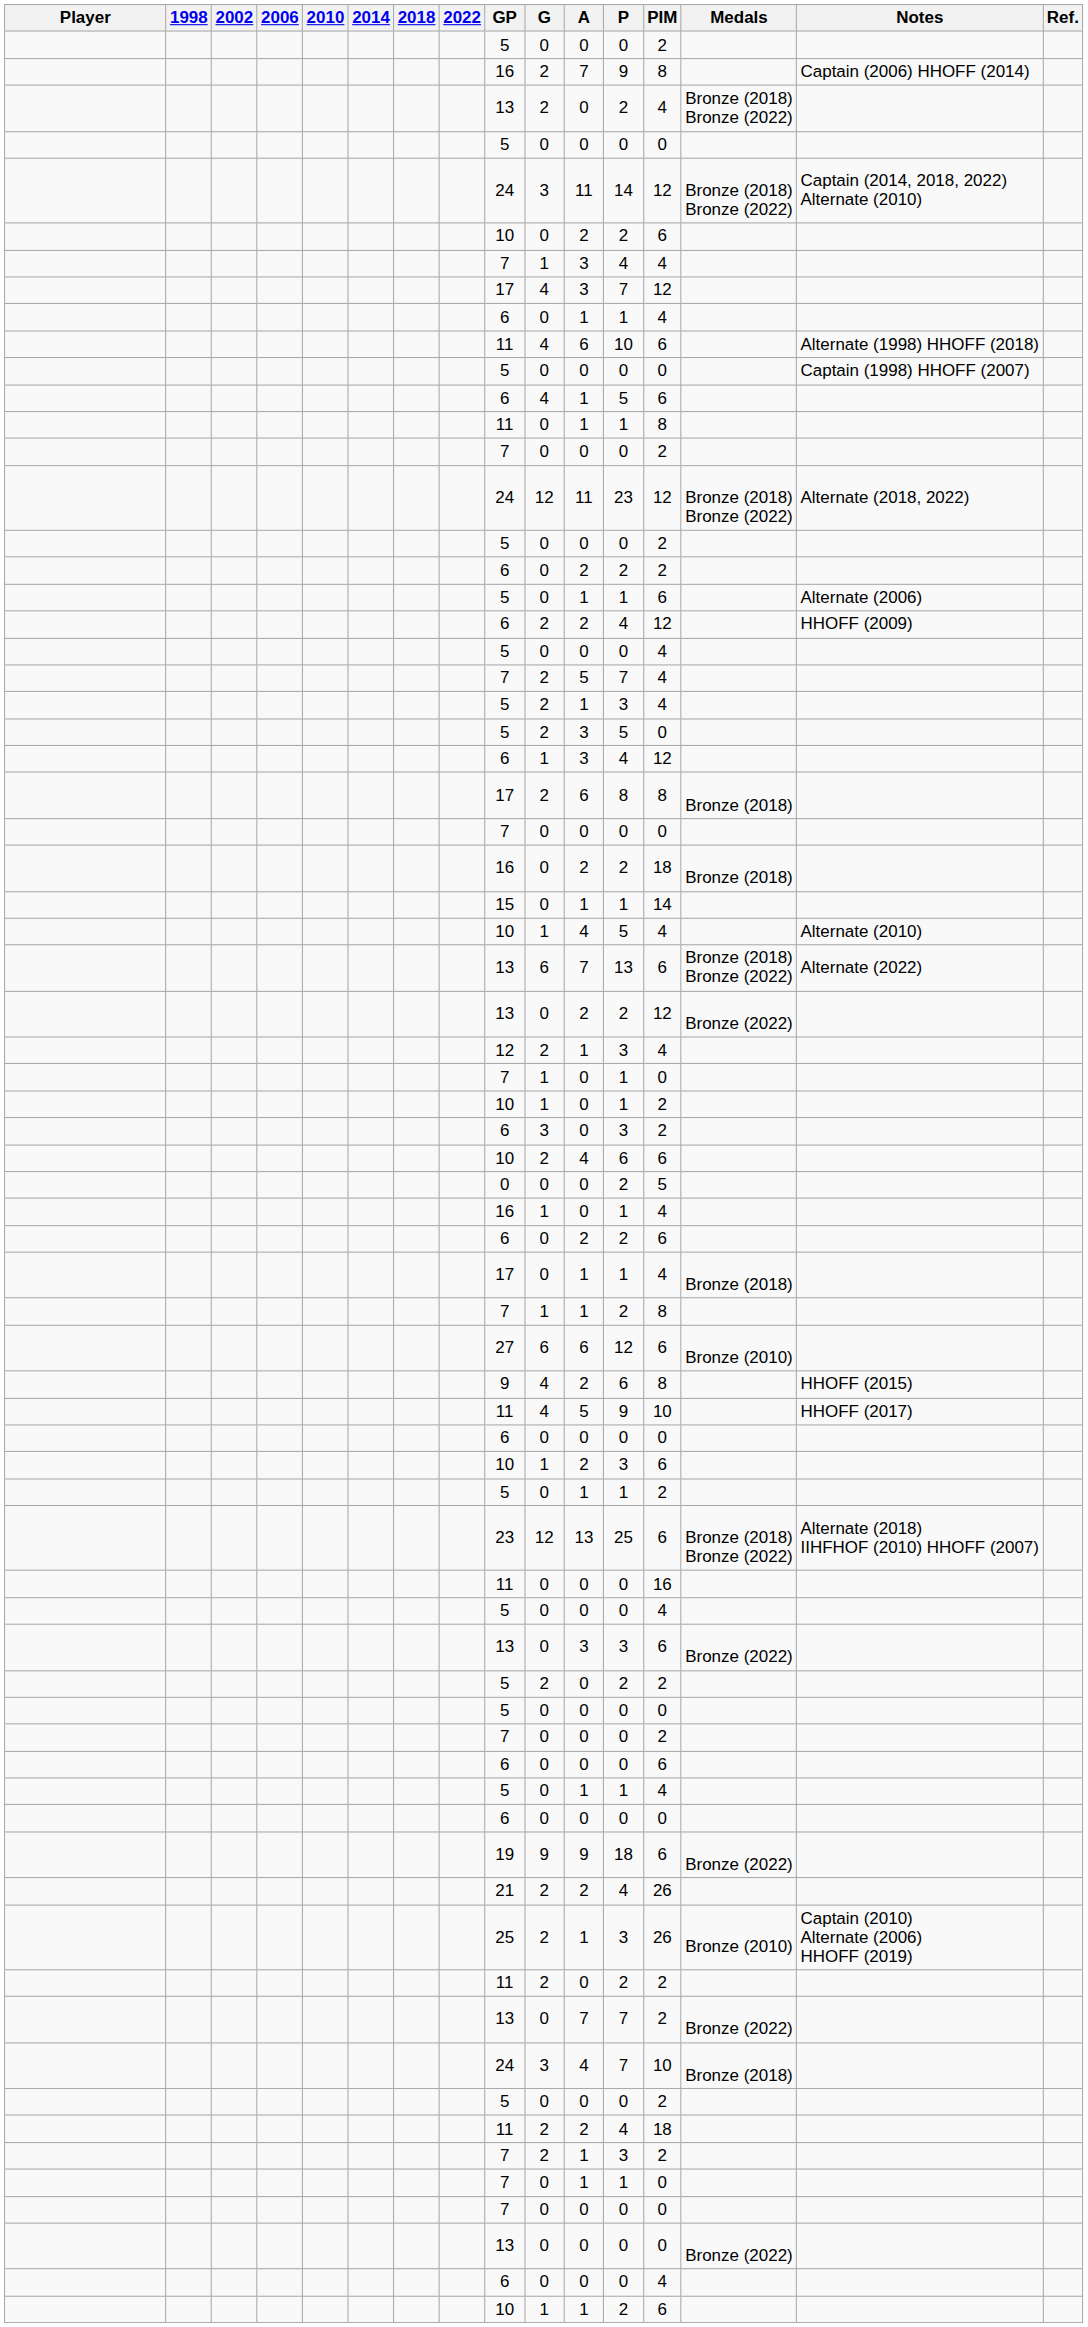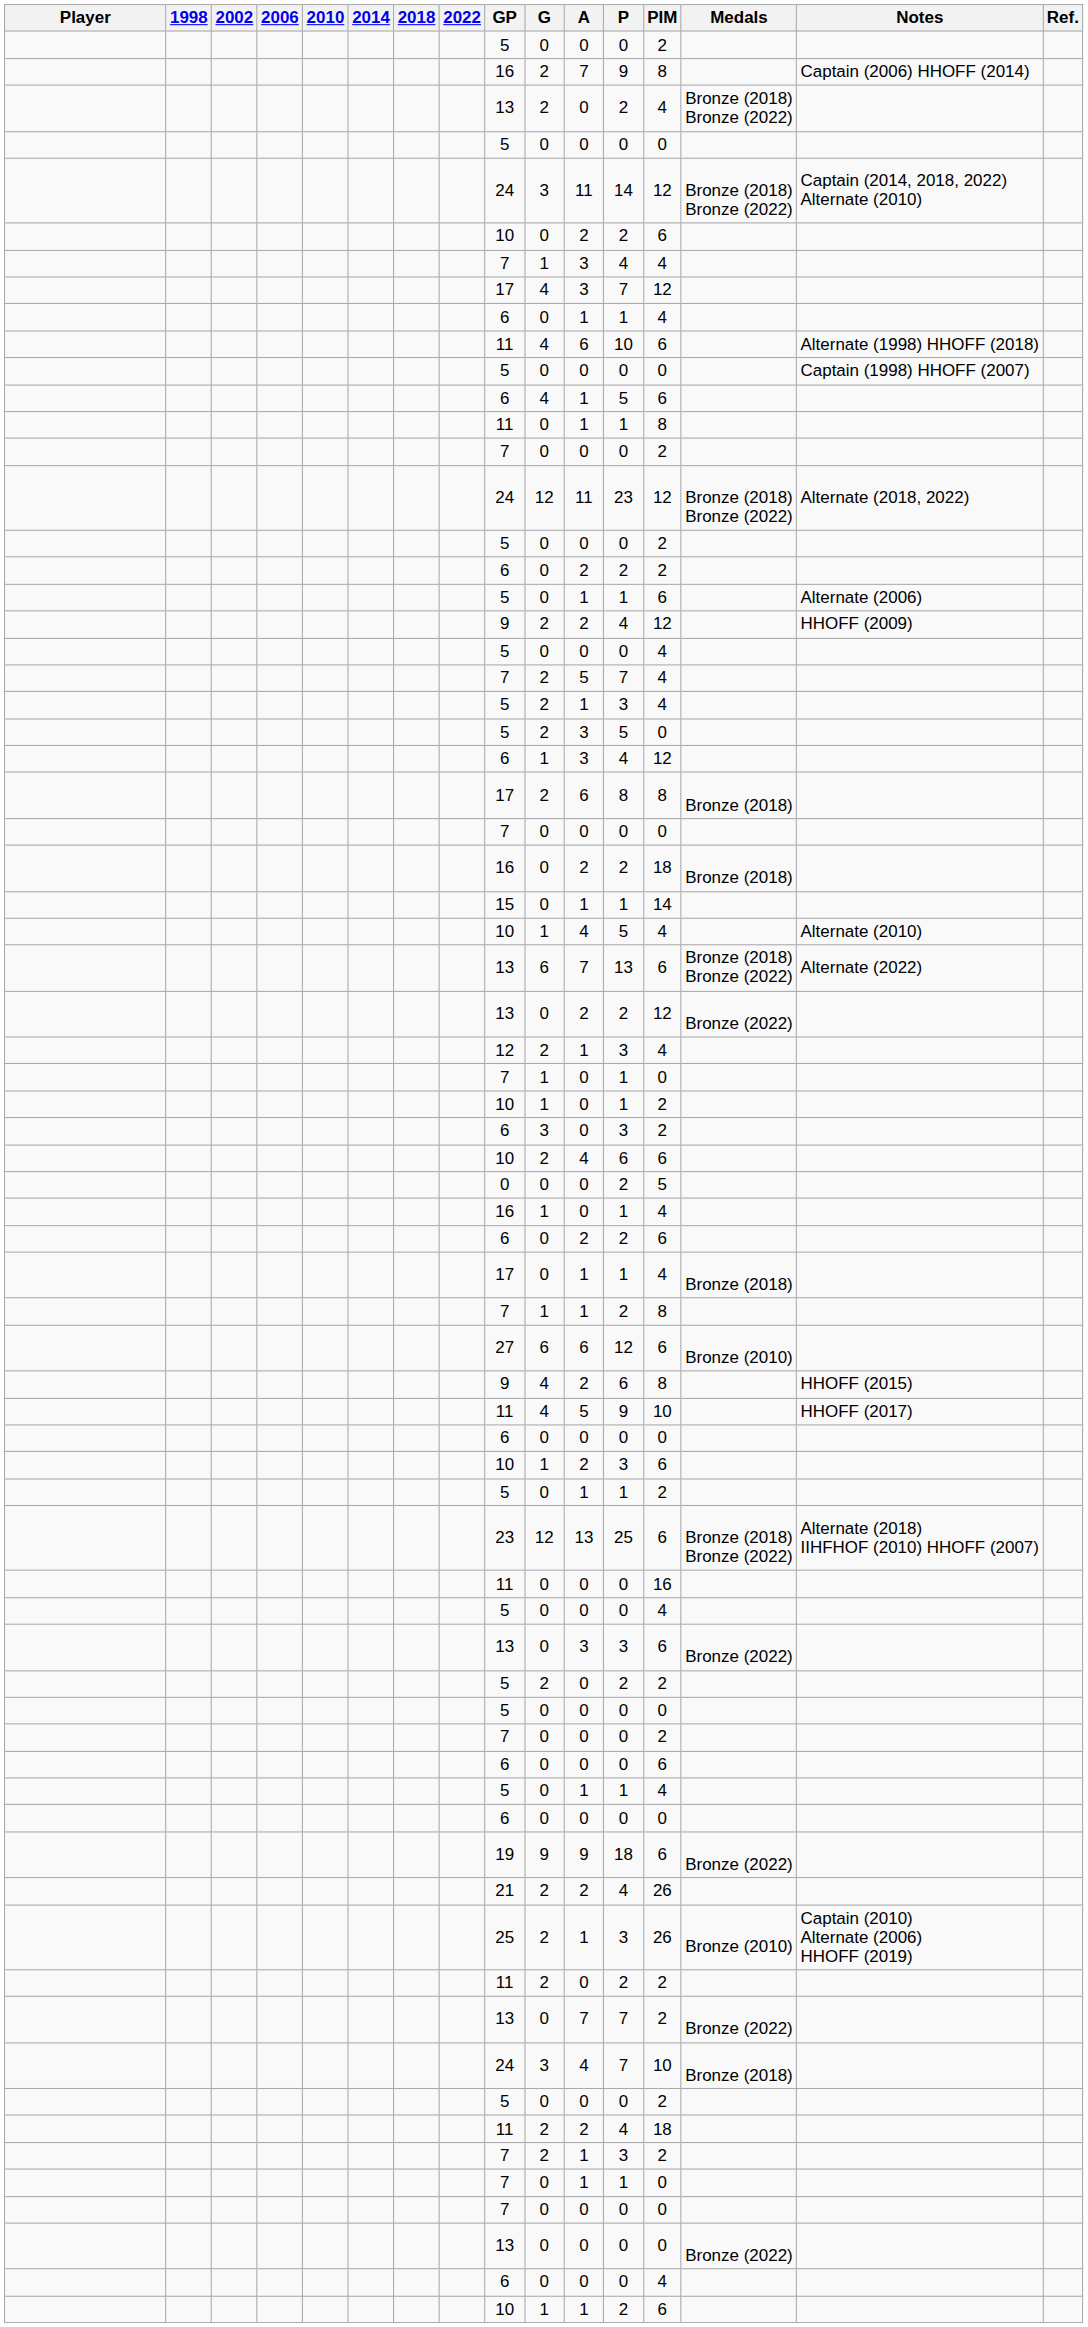(505, 624) 6 -> (505, 624) 9
